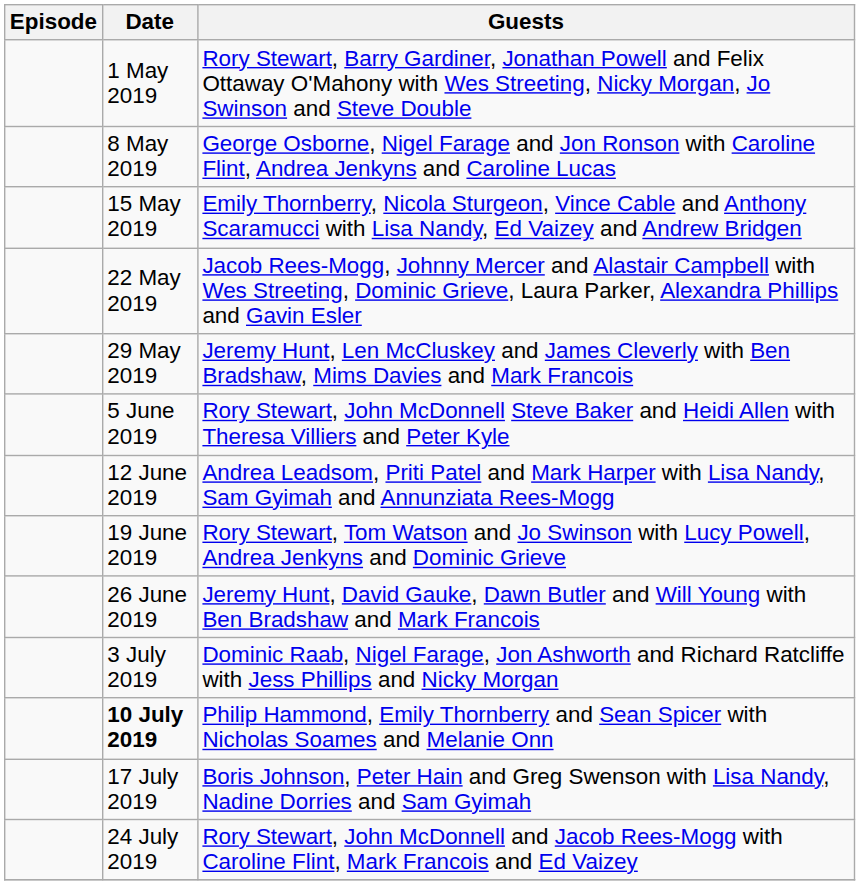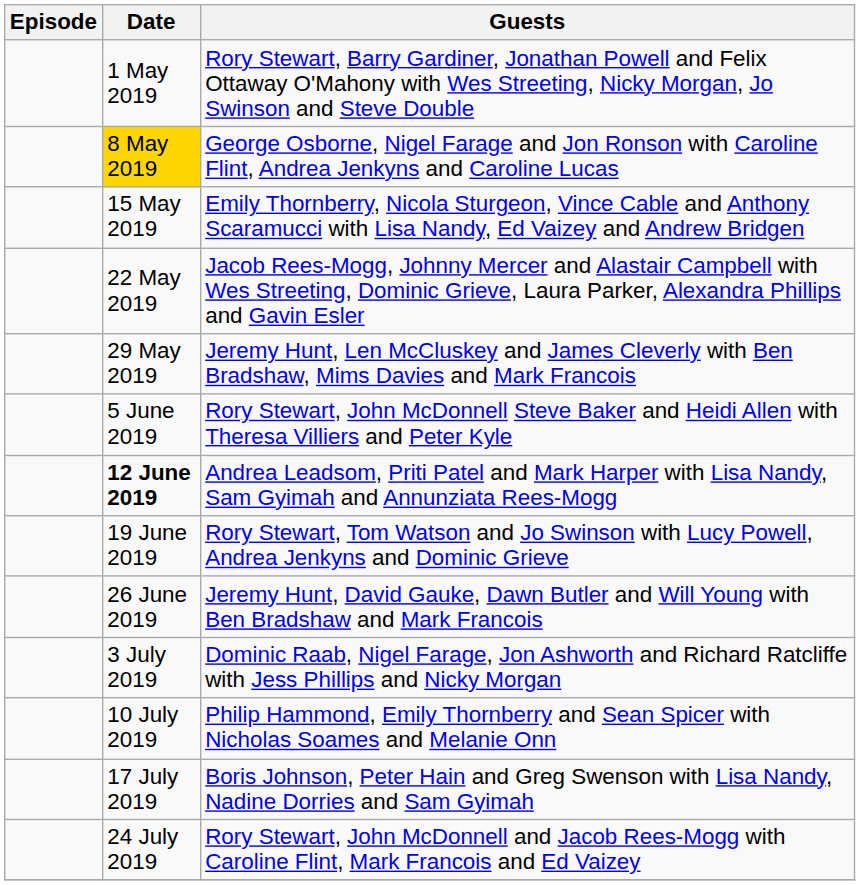(138, 156) no background -> (138, 156) gold background
(147, 485) normal -> (149, 485) bold
(145, 728) bold -> (143, 728) normal
